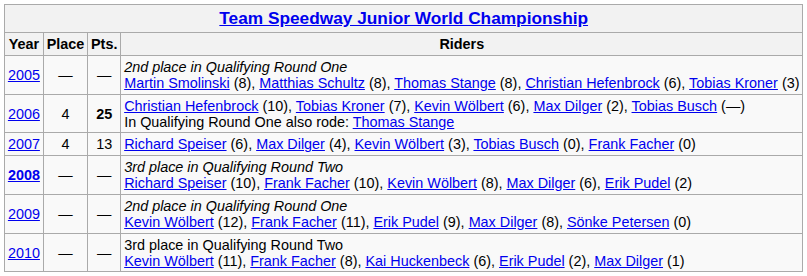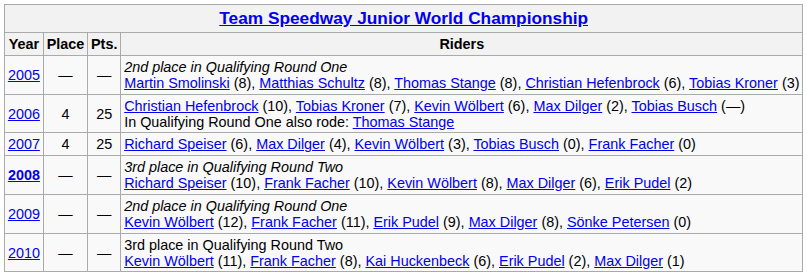(104, 114) bold -> (104, 114) normal
(104, 144) 13 -> (104, 144) 25
